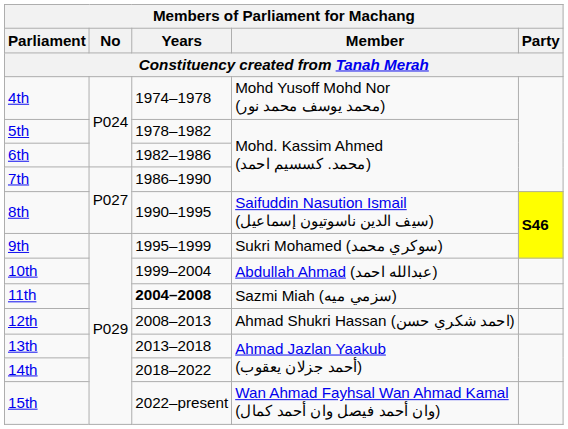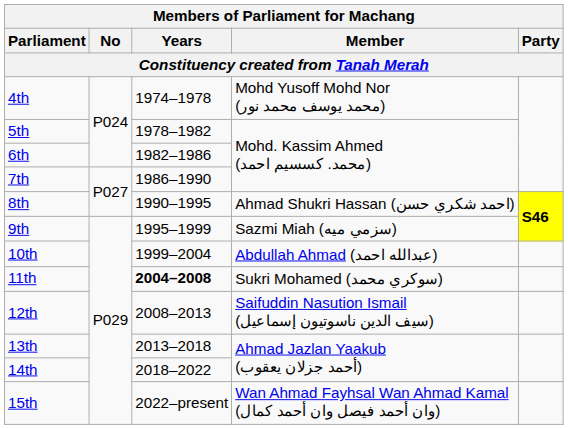(334, 212) Saifuddin Nasution Ismail (سيف الدين ناسوتيون إسماعيل) -> (375, 204) Ahmad Shukri Hassan (احمد شكري حسن)
(339, 246) Sukri Mohamed (سوكري محمد) -> (316, 229) Sazmi Miah (سزمي ميه)
(316, 296) Sazmi Miah (سزمي ميه) -> (339, 279) Sukri Mohamed (سوكري محمد)
(375, 321) Ahmad Shukri Hassan (احمد شكري حسن) -> (334, 312) Saifuddin Nasution Ismail (سيف الدين ناسوتيون إسماعيل)
